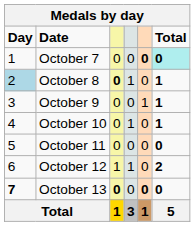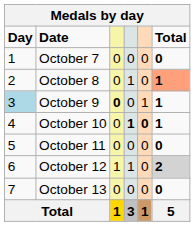(145, 59) bold -> (145, 59) normal
(159, 59) paleturquoise background -> (159, 59) no background
(11, 80) lightblue background -> (11, 80) no background
(117, 80) bold -> (117, 80) normal
(159, 80) no background -> (159, 80) lightsalmon background
(11, 102) no background -> (11, 102) lightblue background
(117, 102) normal -> (117, 102) bold
(131, 124) normal -> (131, 124) bold
(145, 124) normal -> (145, 124) bold
(159, 167) no background -> (159, 167) lightgrey background
(11, 189) bold -> (11, 189) normal
(117, 189) bold -> (117, 189) normal
(145, 189) bold -> (145, 189) normal
